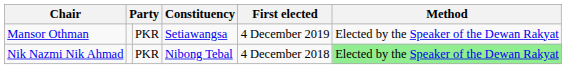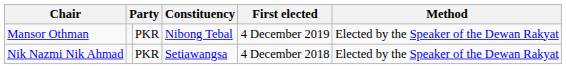(196, 34) Setiawangsa -> (199, 34) Nibong Tebal
(199, 53) Nibong Tebal -> (196, 53) Setiawangsa
(447, 53) lightgreen background -> (447, 53) no background
